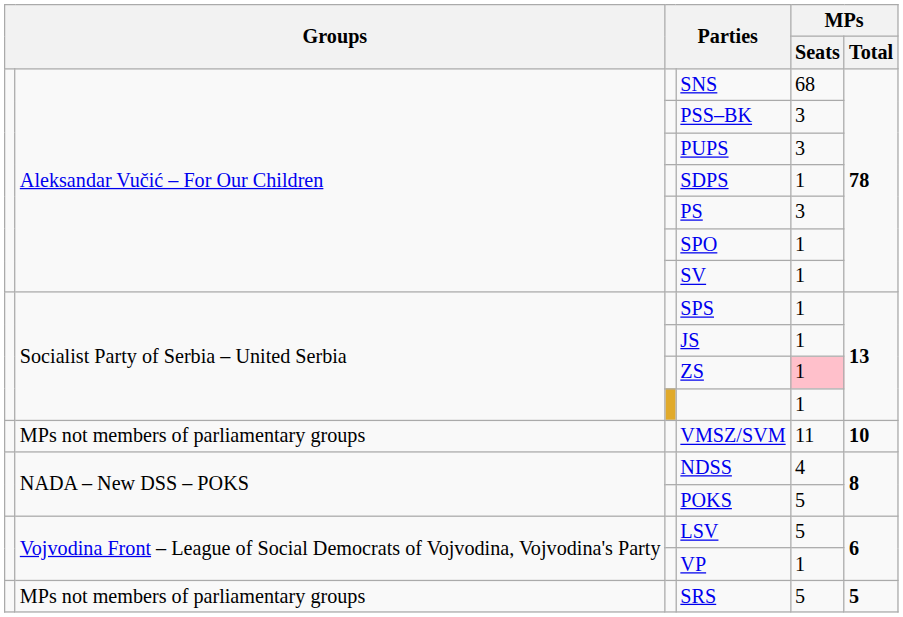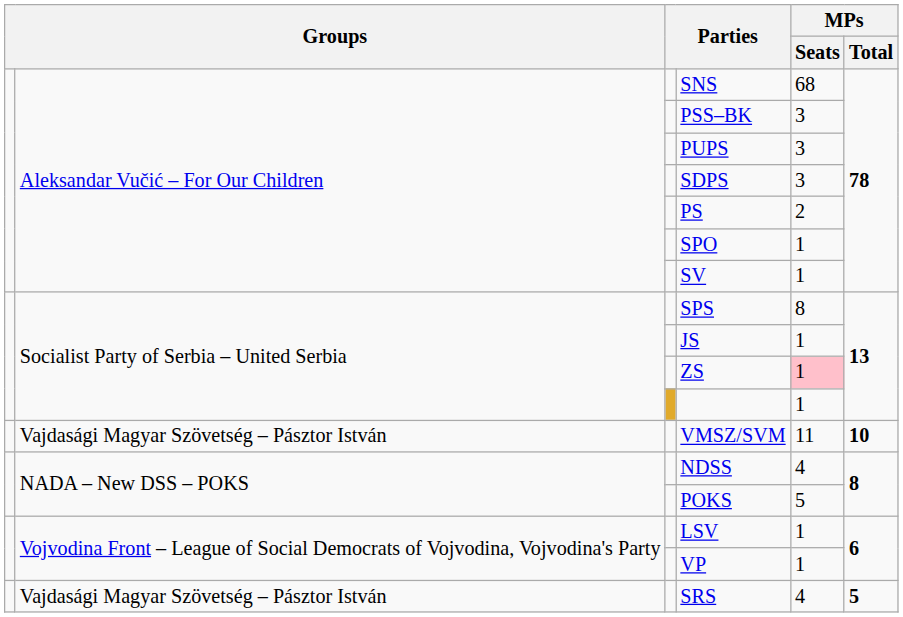(800, 180) 1 -> (800, 180) 3
(800, 212) 3 -> (800, 212) 2
(800, 308) 1 -> (800, 308) 8
(193, 436) MPs not members of parliamentary groups -> (203, 436) Vajdasági Magyar Szövetség – Pásztor István
(800, 532) 5 -> (800, 532) 1
(193, 595) MPs not members of parliamentary groups -> (203, 595) Vajdasági Magyar Szövetség – Pásztor István
(800, 595) 5 -> (800, 595) 4
